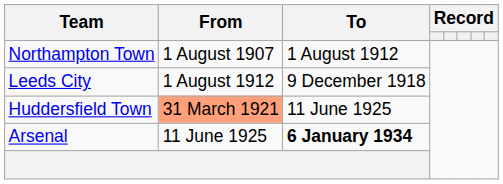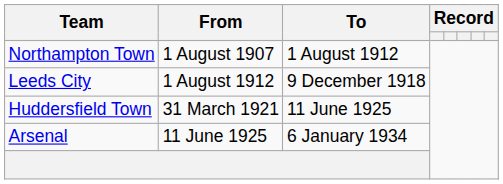(221, 109) lightsalmon background -> (221, 109) no background
(350, 137) bold -> (347, 137) normal
